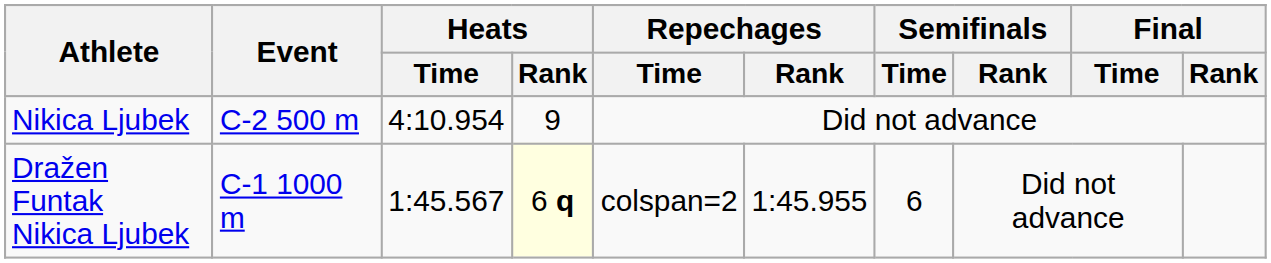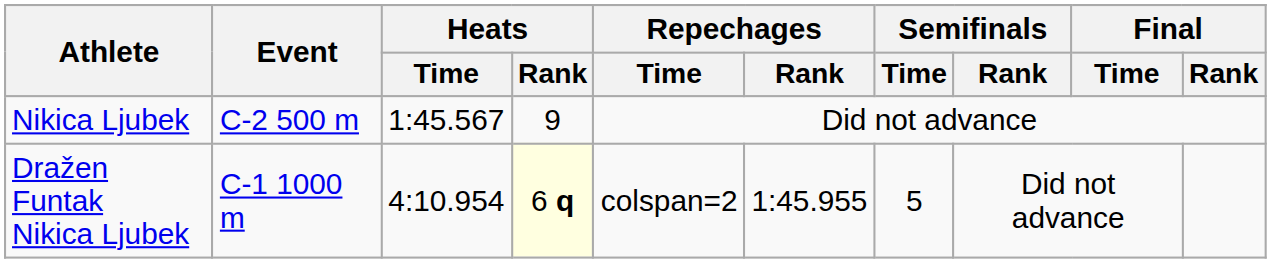(446, 121) 4:10.954 -> (446, 121) 1:45.567
(446, 201) 1:45.567 -> (446, 201) 4:10.954
(914, 201) 6 -> (914, 201) 5
